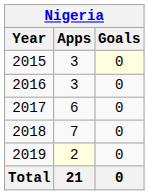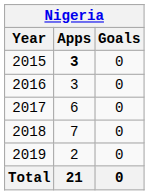(74, 62) normal -> (74, 62) bold
(119, 62) lightyellow background -> (119, 62) no background
(74, 155) lightyellow background -> (74, 155) no background
